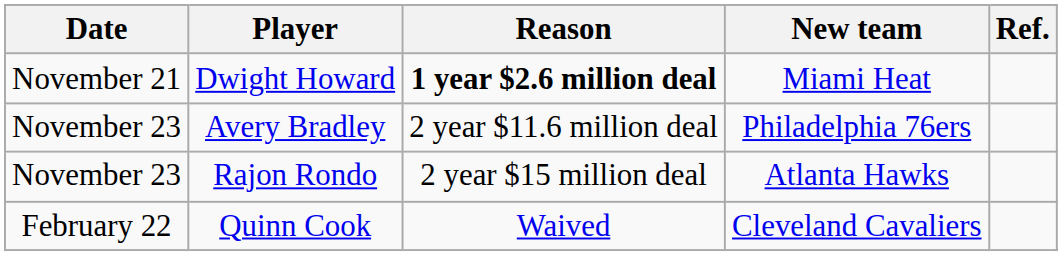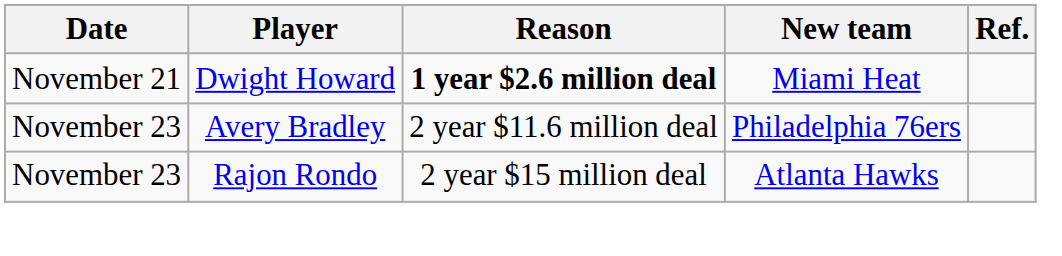- row: (295, 224)
